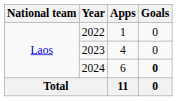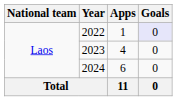(155, 31) no background -> (155, 31) lavender background
(155, 68) bold -> (155, 68) normal
